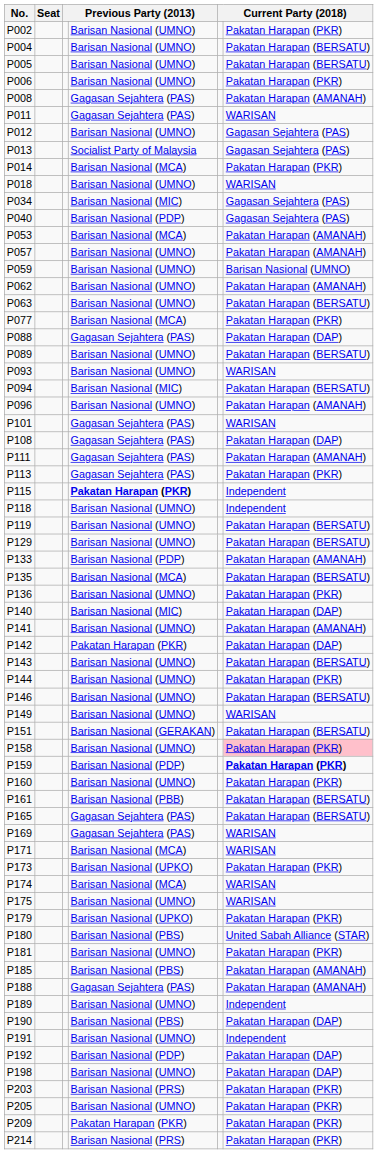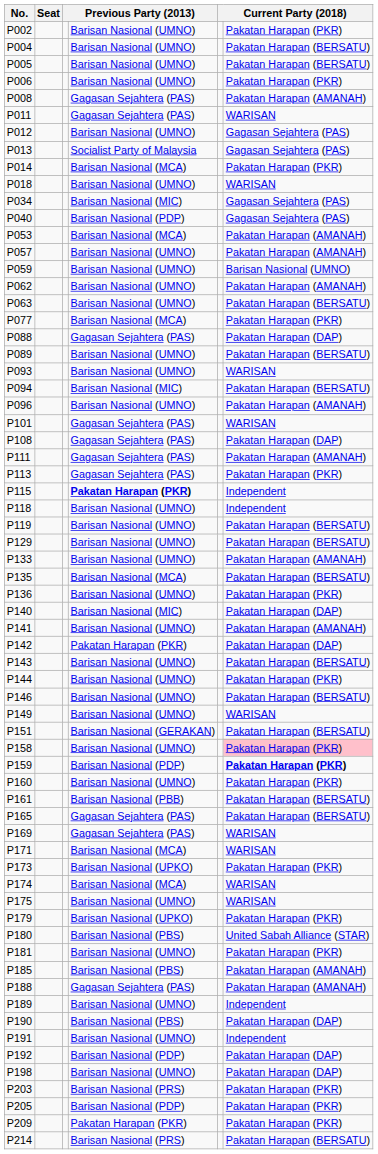(128, 560) Barisan Nasional (PDP) -> (133, 560) Barisan Nasional (UMNO)
(133, 1106) Barisan Nasional (UMNO) -> (128, 1106) Barisan Nasional (PDP)
(284, 1141) Pakatan Harapan (PKR) -> (298, 1141) Pakatan Harapan (BERSATU)
